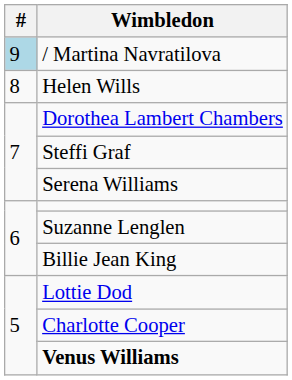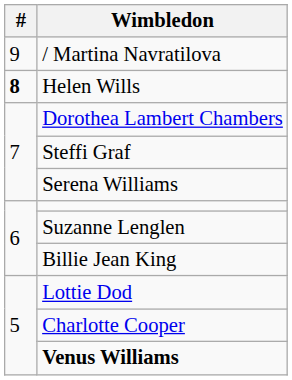(15, 53) lightblue background -> (15, 53) no background
(15, 86) normal -> (15, 86) bold
